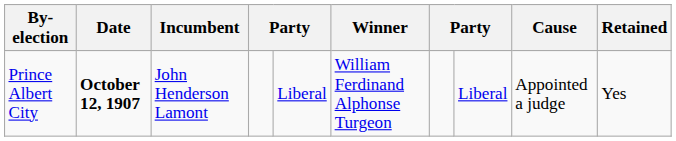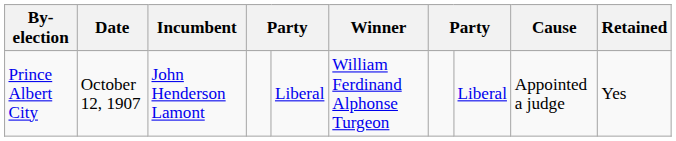(110, 93) bold -> (111, 93) normal
